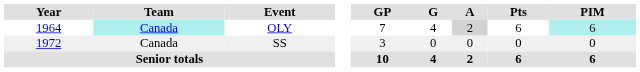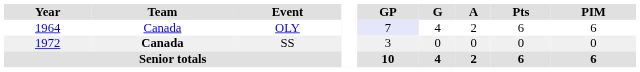(159, 27) paleturquoise background -> (162, 27) no background
(382, 27) no background -> (388, 27) lavender background
(470, 27) lightgrey background -> (474, 27) no background
(593, 27) paleturquoise background -> (593, 27) no background
(159, 43) normal -> (162, 43) bold
